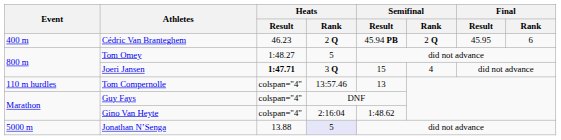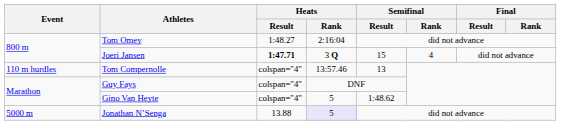- row: (144, 41)
(331, 55) 5 -> (331, 41) 2:16:04
(331, 113) 2:16:04 -> (331, 99) 5
